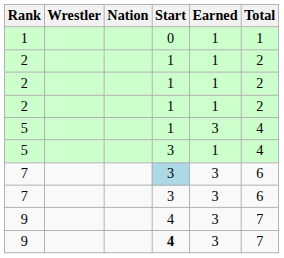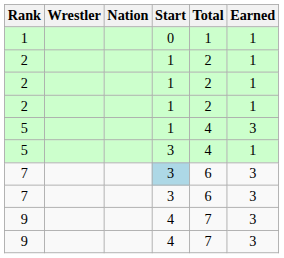columns swapped: (215, 15) <-> (260, 15)
(170, 241) bold -> (170, 241) normal
